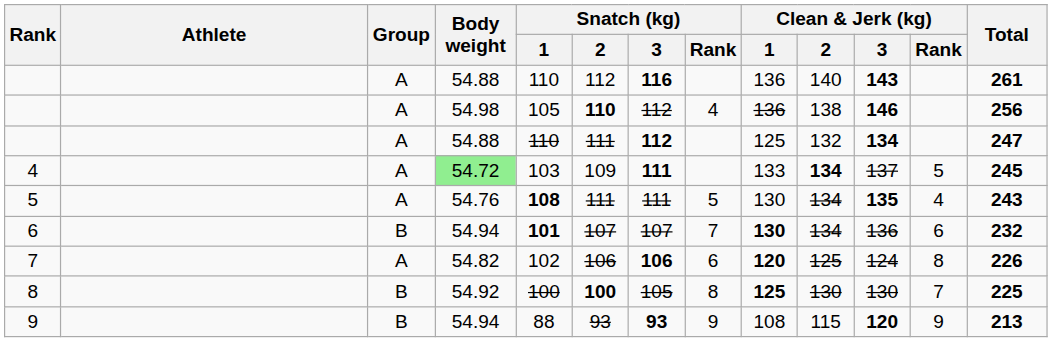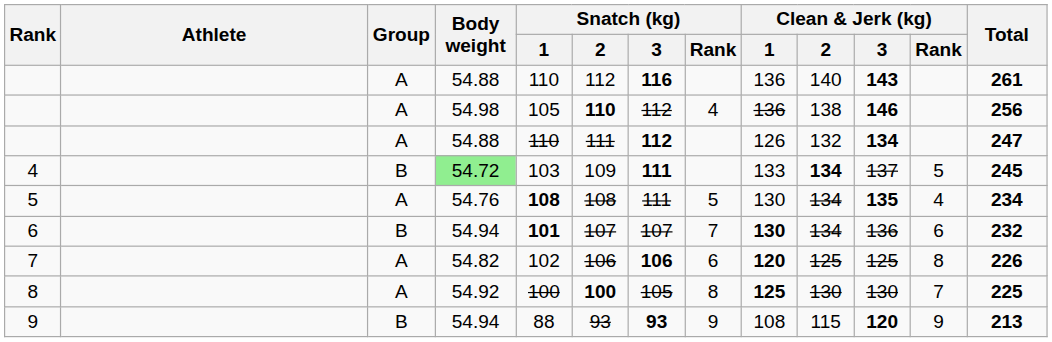(769, 140) 125 -> (769, 140) 126
(401, 170) A -> (401, 170) B
(600, 200) 111 -> (600, 200) 108
(1007, 200) 243 -> (1007, 200) 234
(882, 261) 124 -> (882, 261) 125
(401, 291) B -> (401, 291) A
